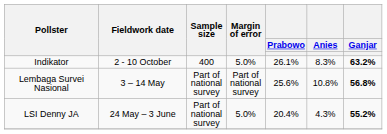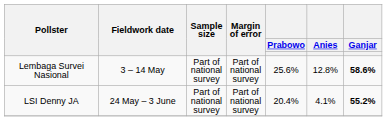- row: (51, 62)
(325, 84) 10.8% -> (325, 71) 12.8%
(363, 84) 56.8% -> (363, 71) 58.6%
(246, 114) 5.0% -> (246, 101) Part of national survey
(325, 114) 4.3% -> (325, 101) 4.1%
